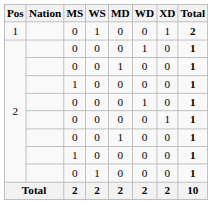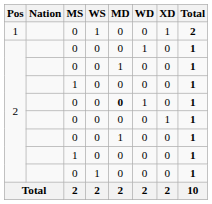(120, 102) normal -> (120, 102) bold
